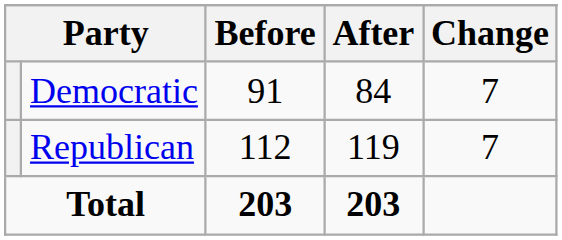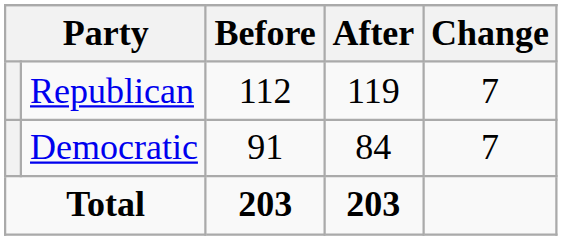rows swapped: (112, 147) <-> (114, 90)
